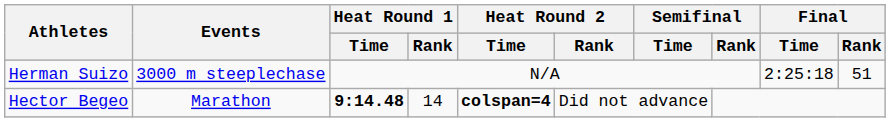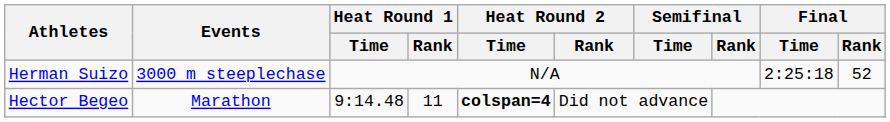(862, 74) 51 -> (862, 74) 52
(369, 102) bold -> (369, 102) normal
(433, 102) 14 -> (433, 102) 11
